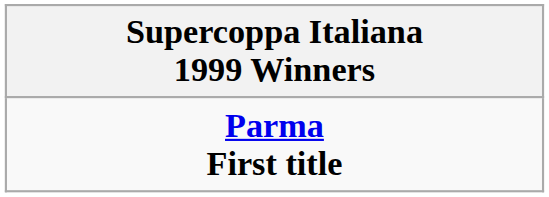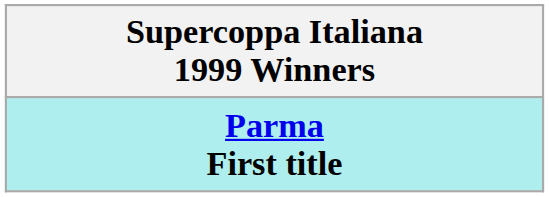(274, 143) no background -> (274, 143) paleturquoise background
